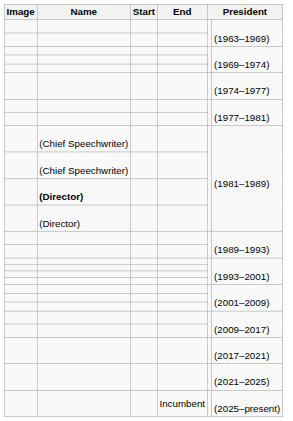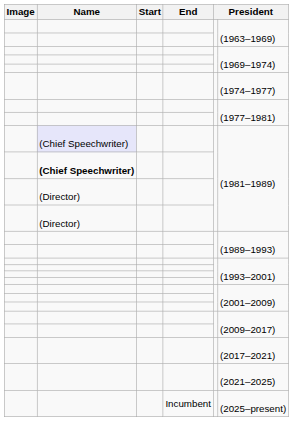(84, 144) no background -> (84, 144) lavender background
(84, 170) normal -> (87, 170) bold
(61, 197) bold -> (60, 197) normal
